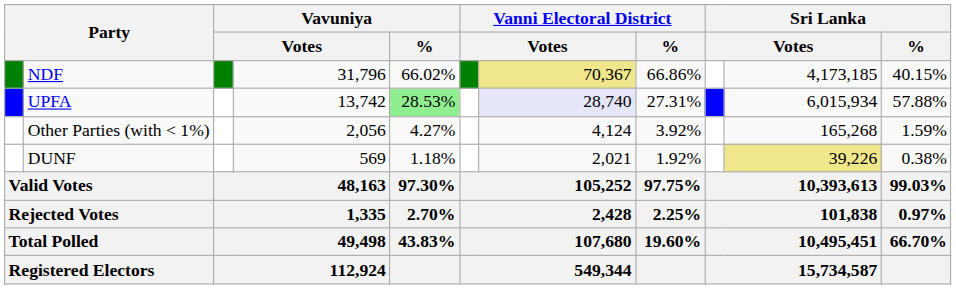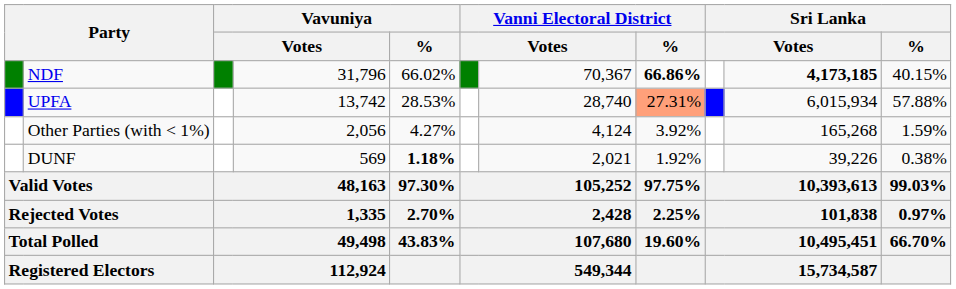(607, 74) khaki background -> (607, 74) no background
(674, 74) normal -> (673, 74) bold
(842, 74) normal -> (842, 74) bold
(428, 102) lightgreen background -> (428, 102) no background
(607, 102) lavender background -> (607, 102) no background
(674, 102) no background -> (674, 102) lightsalmon background
(433, 158) normal -> (431, 158) bold
(853, 158) khaki background -> (853, 158) no background
